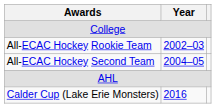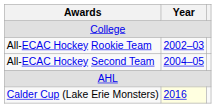(175, 95) no background -> (175, 95) lightyellow background
